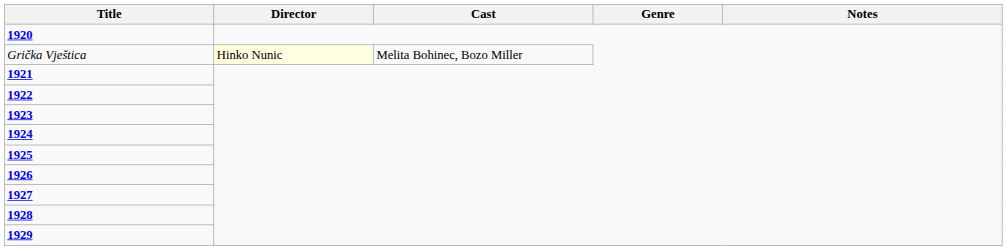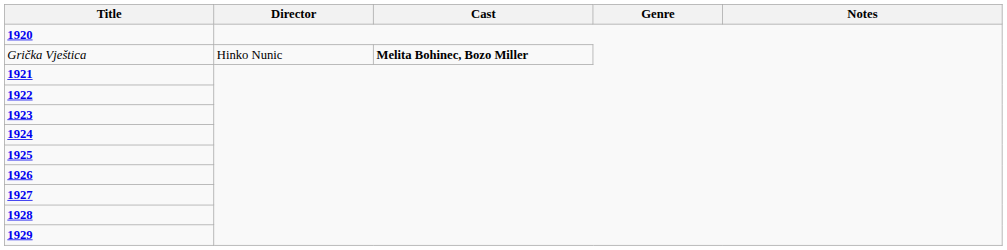(250, 54) lightyellow background -> (250, 54) no background
(449, 54) normal -> (452, 54) bold
